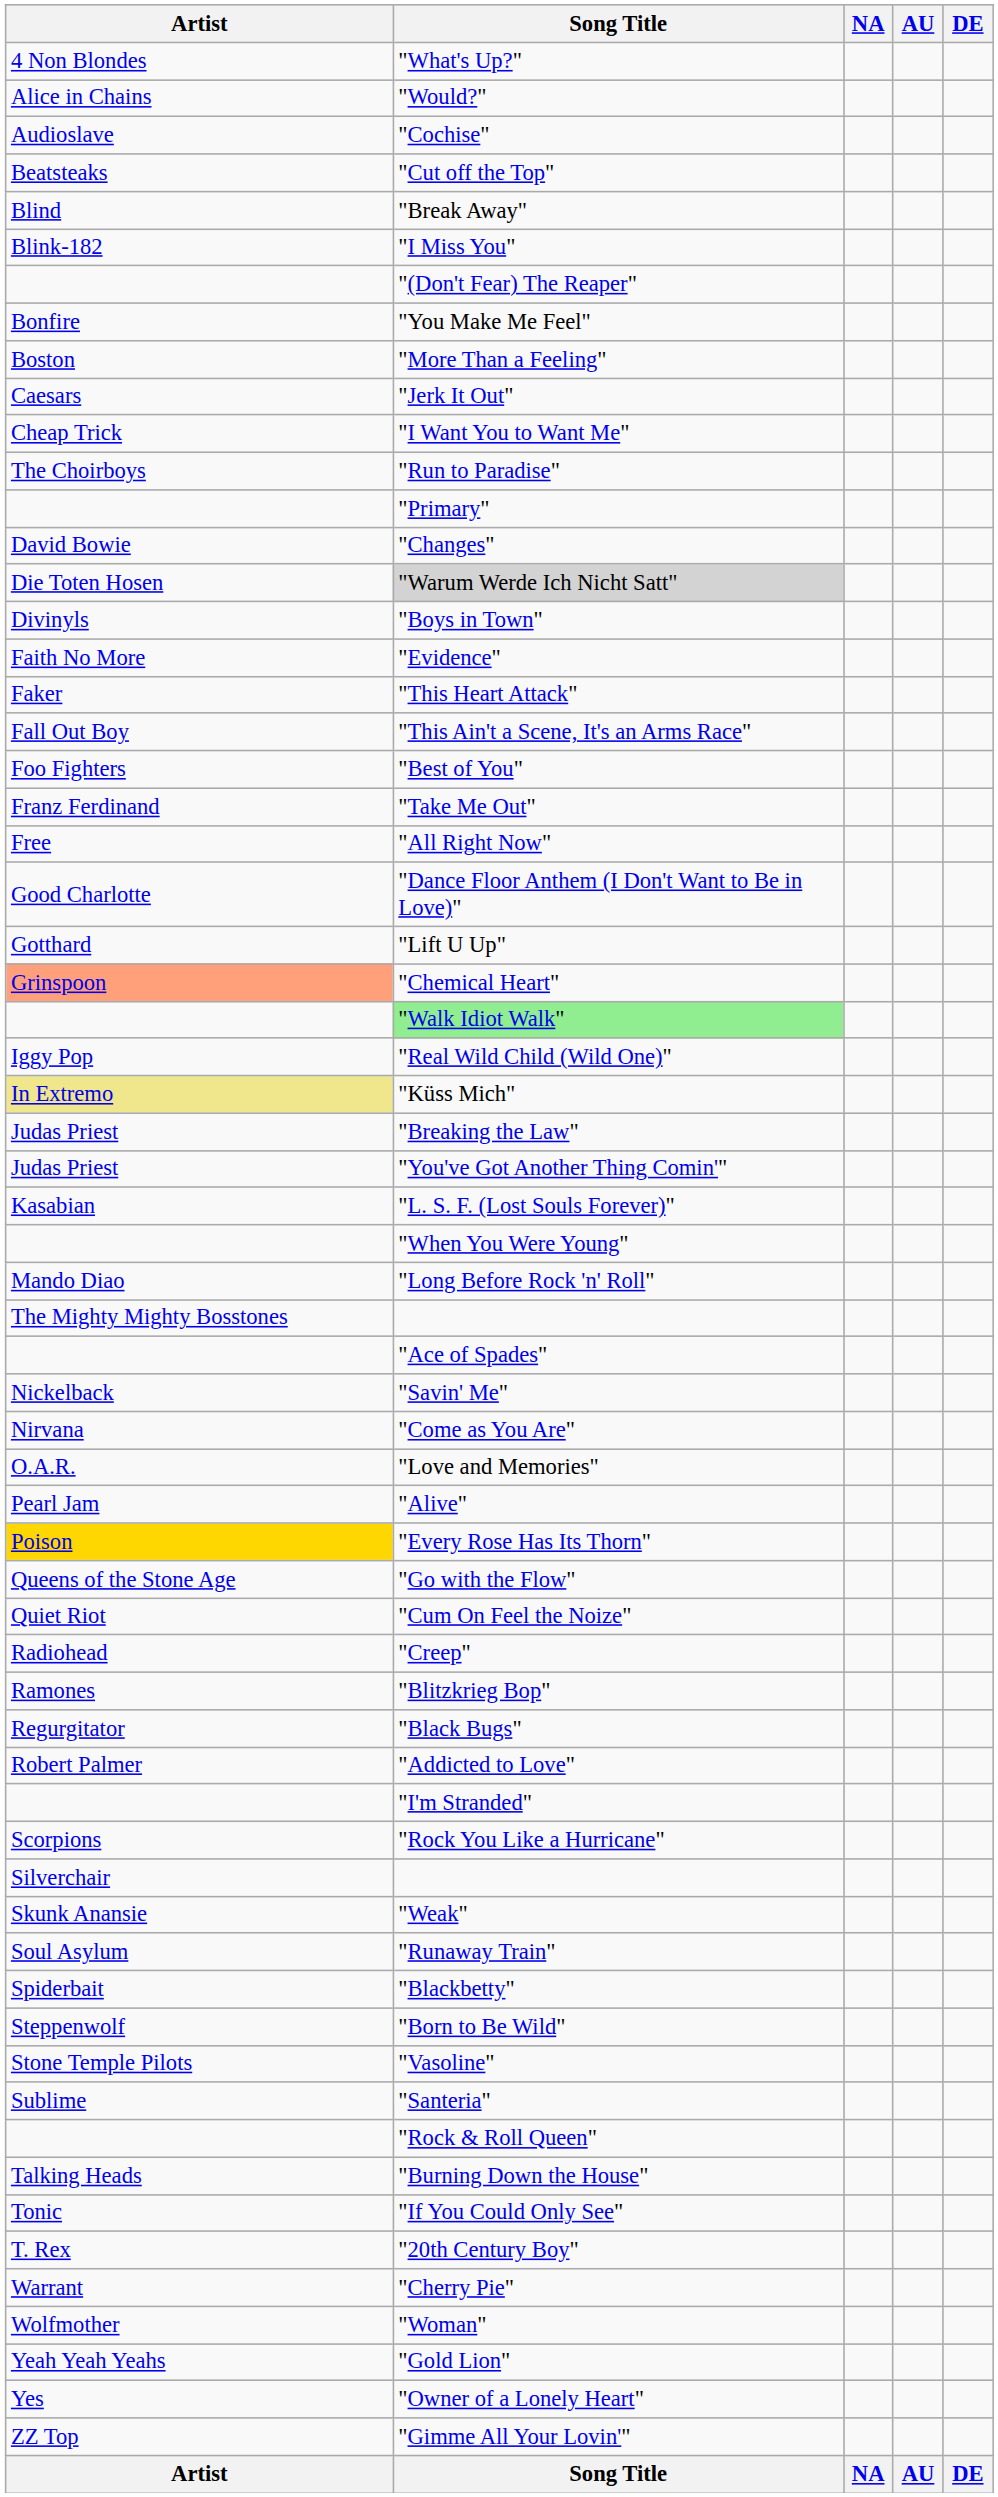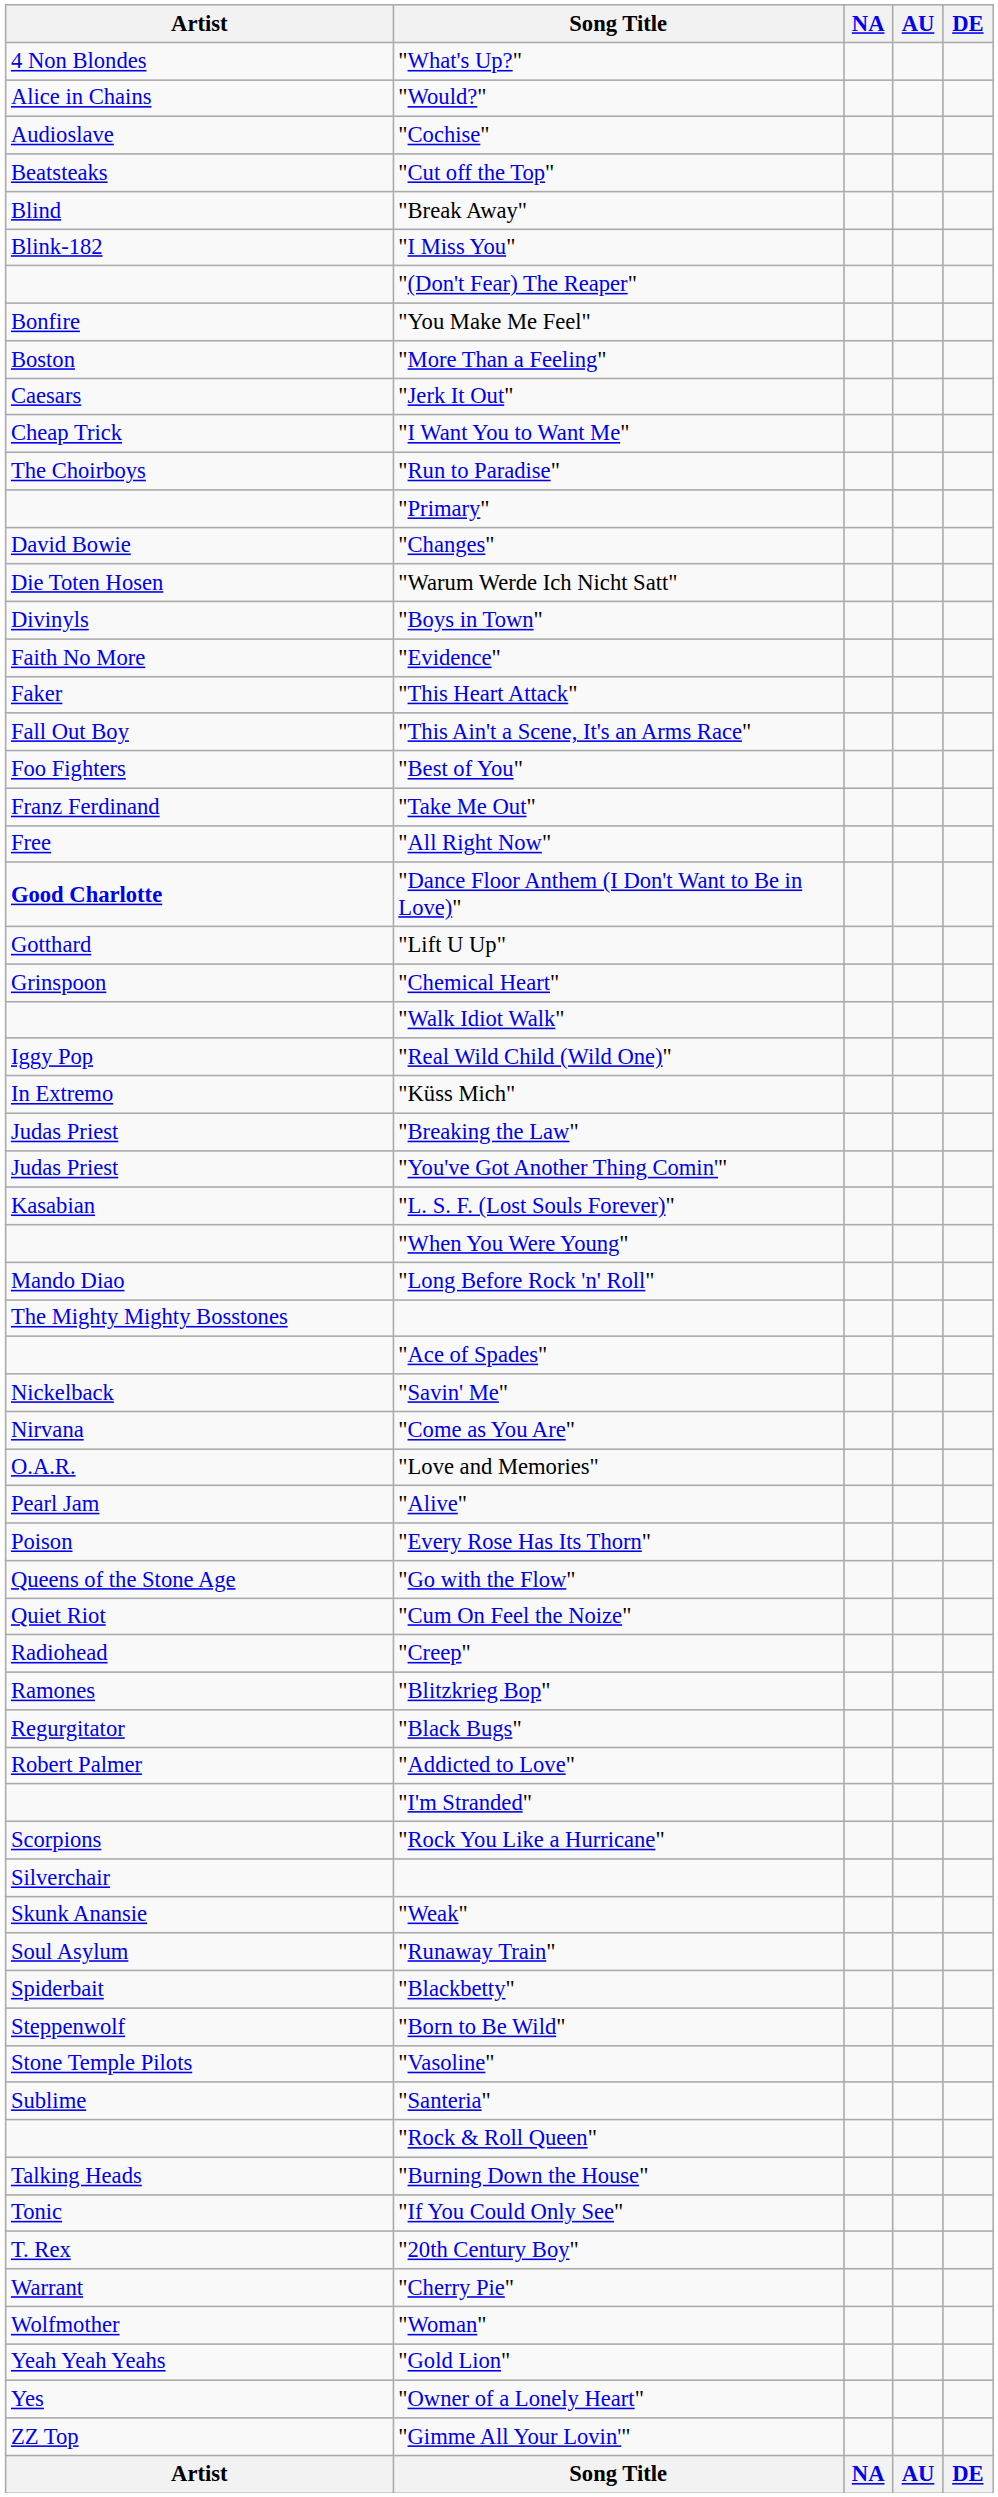(538, 582) lightgrey background -> (538, 582) no background
(81, 894) normal -> (87, 894) bold
(59, 982) lightsalmon background -> (59, 982) no background
(481, 1019) lightgreen background -> (481, 1019) no background
(62, 1093) khaki background -> (62, 1093) no background
(42, 1541) gold background -> (42, 1541) no background
